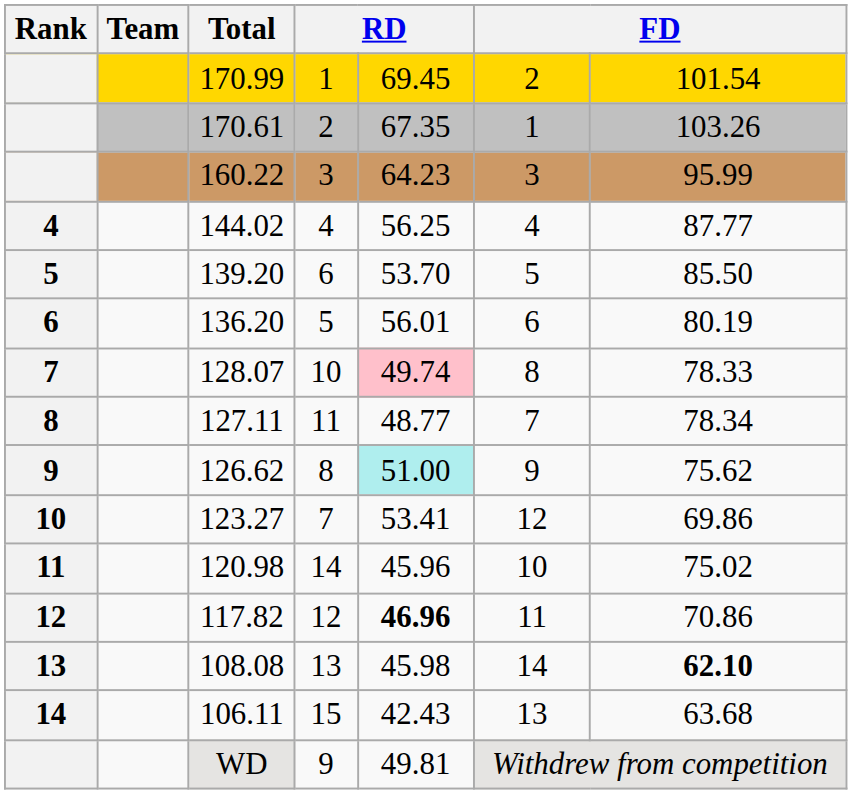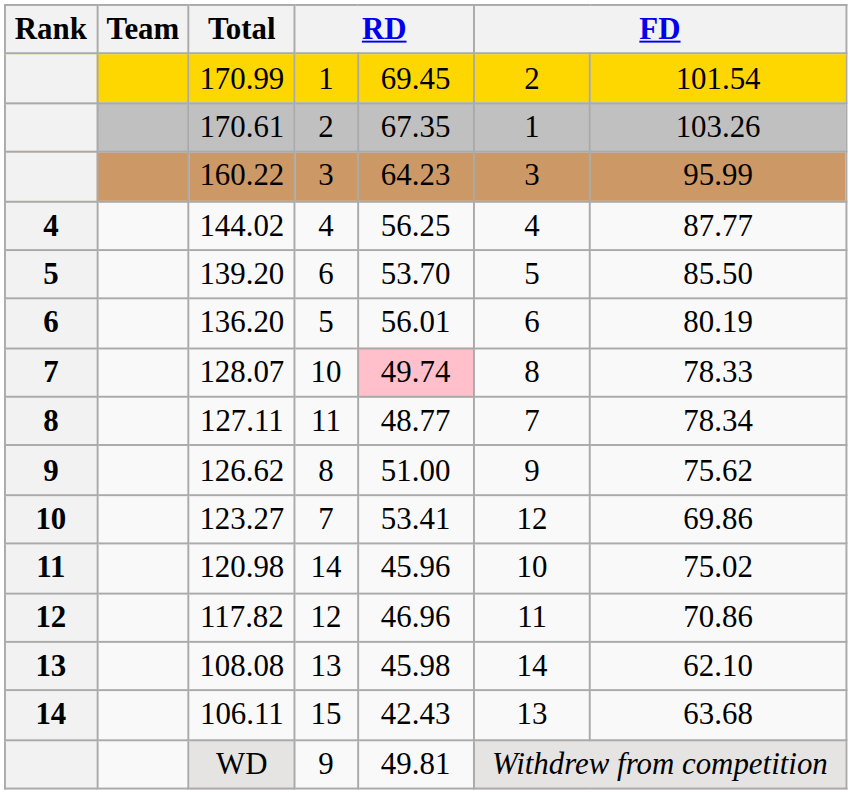(416, 469) paleturquoise background -> (416, 469) no background
(416, 616) bold -> (416, 616) normal
(718, 665) bold -> (718, 665) normal
